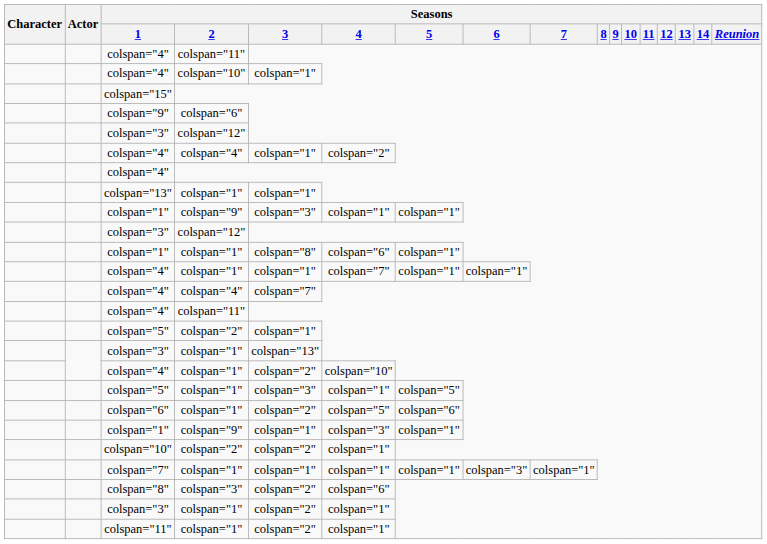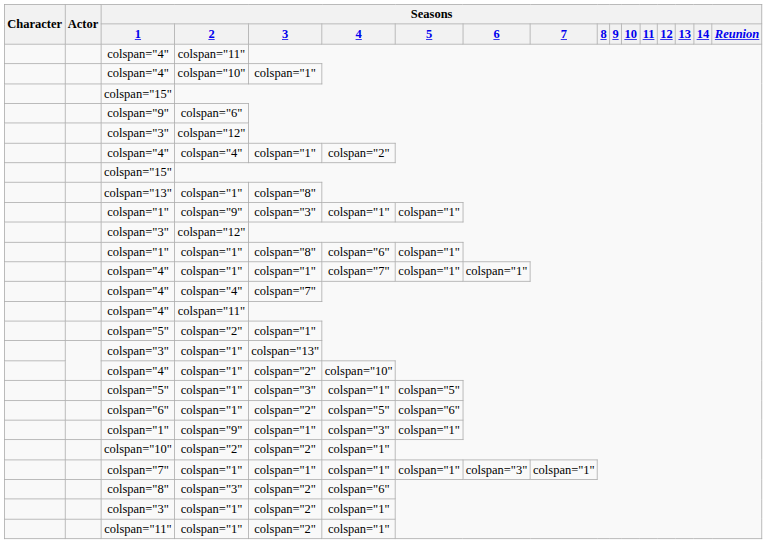(138, 172) colspan="4" -> (138, 172) colspan="15"
(285, 192) colspan="1" -> (285, 192) colspan="8"
